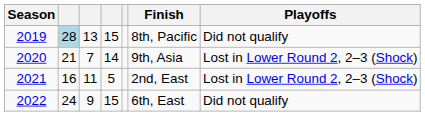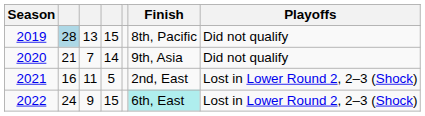(310, 57) Lost in Lower Round 2, 2–3 (Shock) -> (246, 57) Did not qualify
(158, 100) no background -> (158, 100) paleturquoise background
(246, 100) Did not qualify -> (310, 100) Lost in Lower Round 2, 2–3 (Shock)
